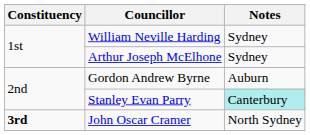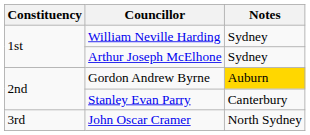(248, 78) no background -> (248, 78) gold background
(258, 99) paleturquoise background -> (258, 99) no background
(17, 120) bold -> (16, 120) normal
